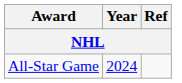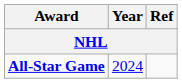(54, 66) normal -> (56, 66) bold
